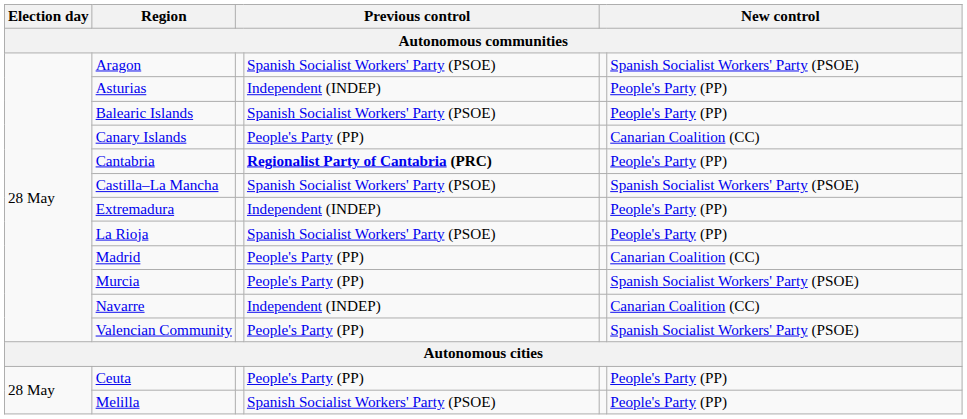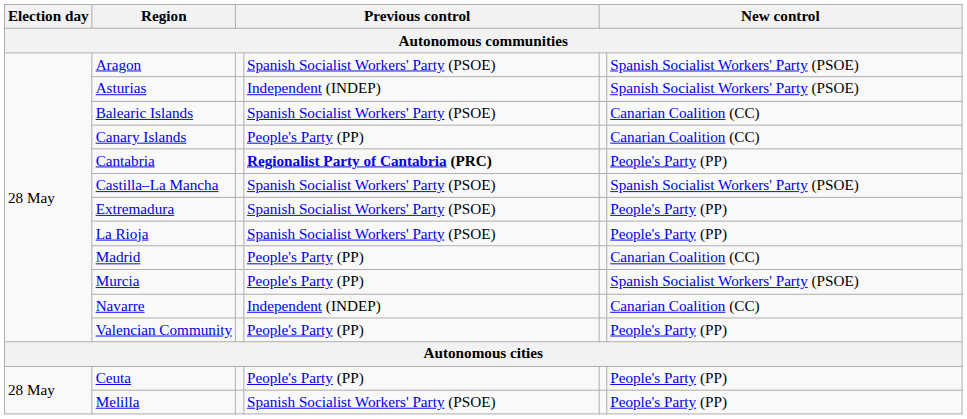(669, 88) People's Party (PP) -> (735, 88) Spanish Socialist Workers' Party (PSOE)
(669, 112) People's Party (PP) -> (685, 112) Canarian Coalition (CC)
(314, 209) Independent (INDEP) -> (371, 209) Spanish Socialist Workers' Party (PSOE)
(735, 329) Spanish Socialist Workers' Party (PSOE) -> (669, 329) People's Party (PP)
